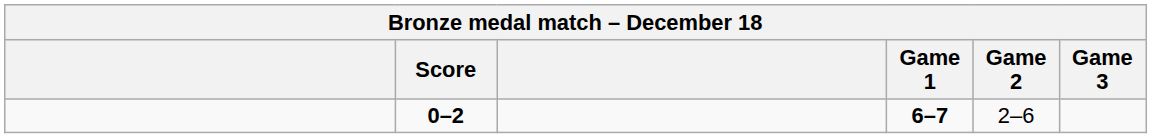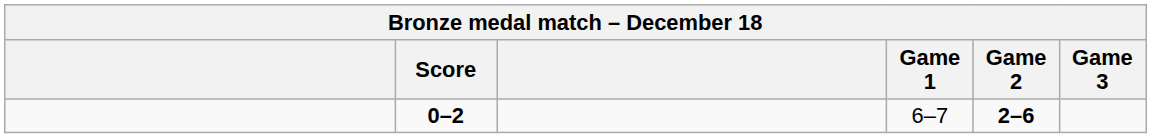(930, 116) bold -> (930, 116) normal
(1016, 116) normal -> (1016, 116) bold
